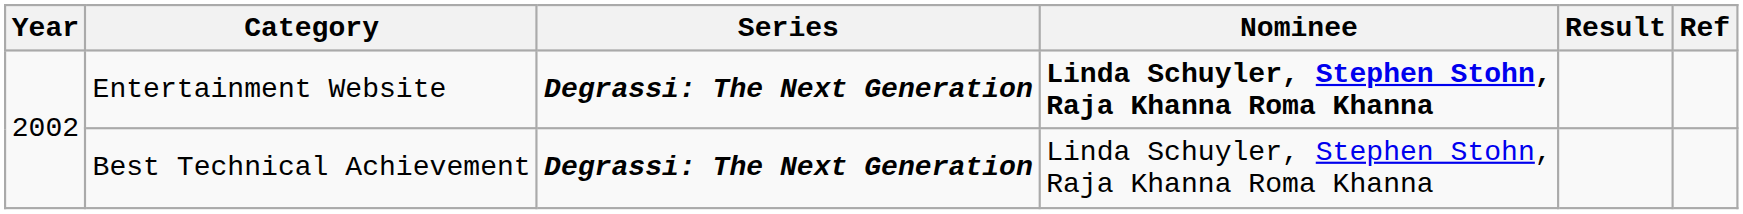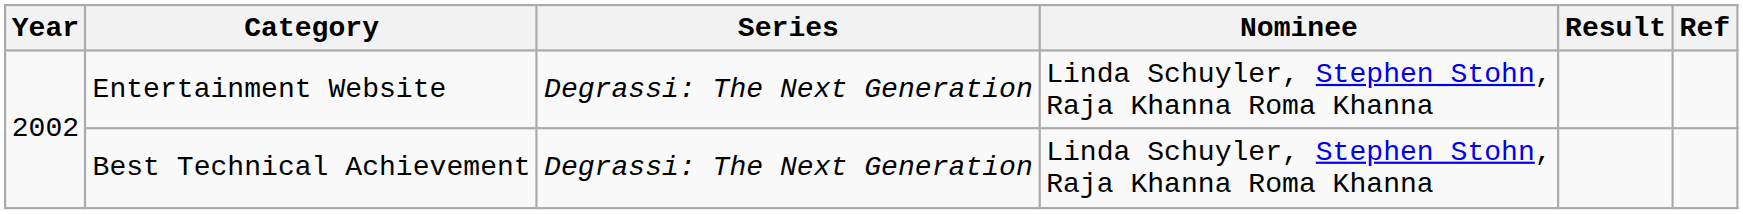(788, 90) bold -> (788, 90) normal
(1299, 90) bold -> (1299, 90) normal
(788, 168) bold -> (788, 168) normal
